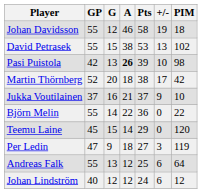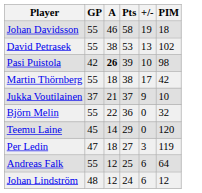- column: (112, 12)
(92, 79) 52 -> (92, 79) 55
(179, 113) 22 -> (164, 113) 32
(92, 180) 40 -> (92, 180) 48
